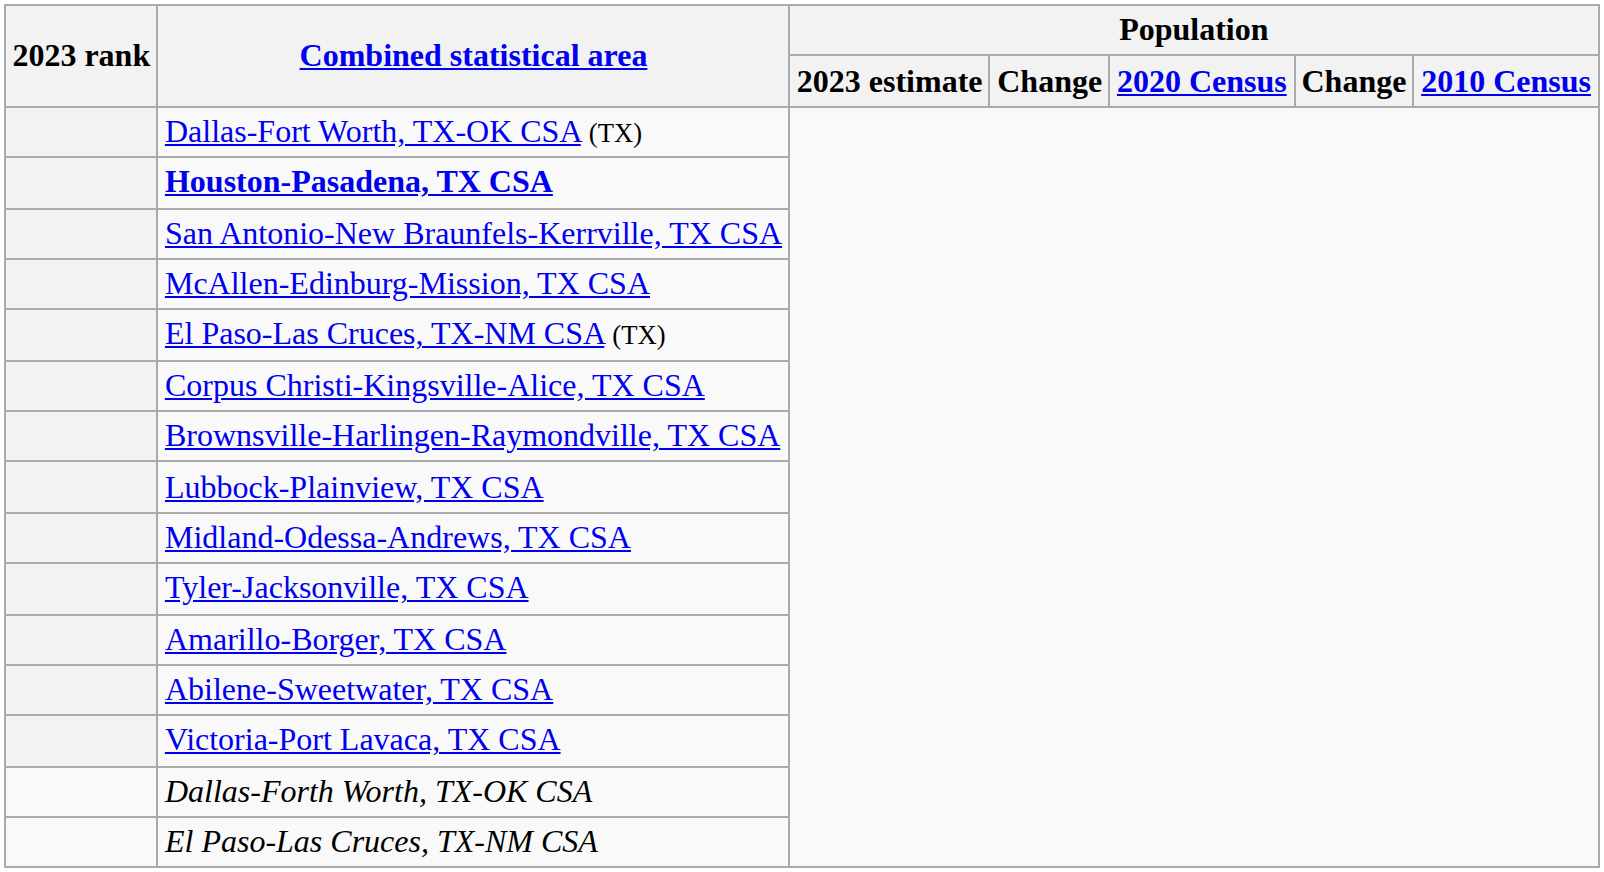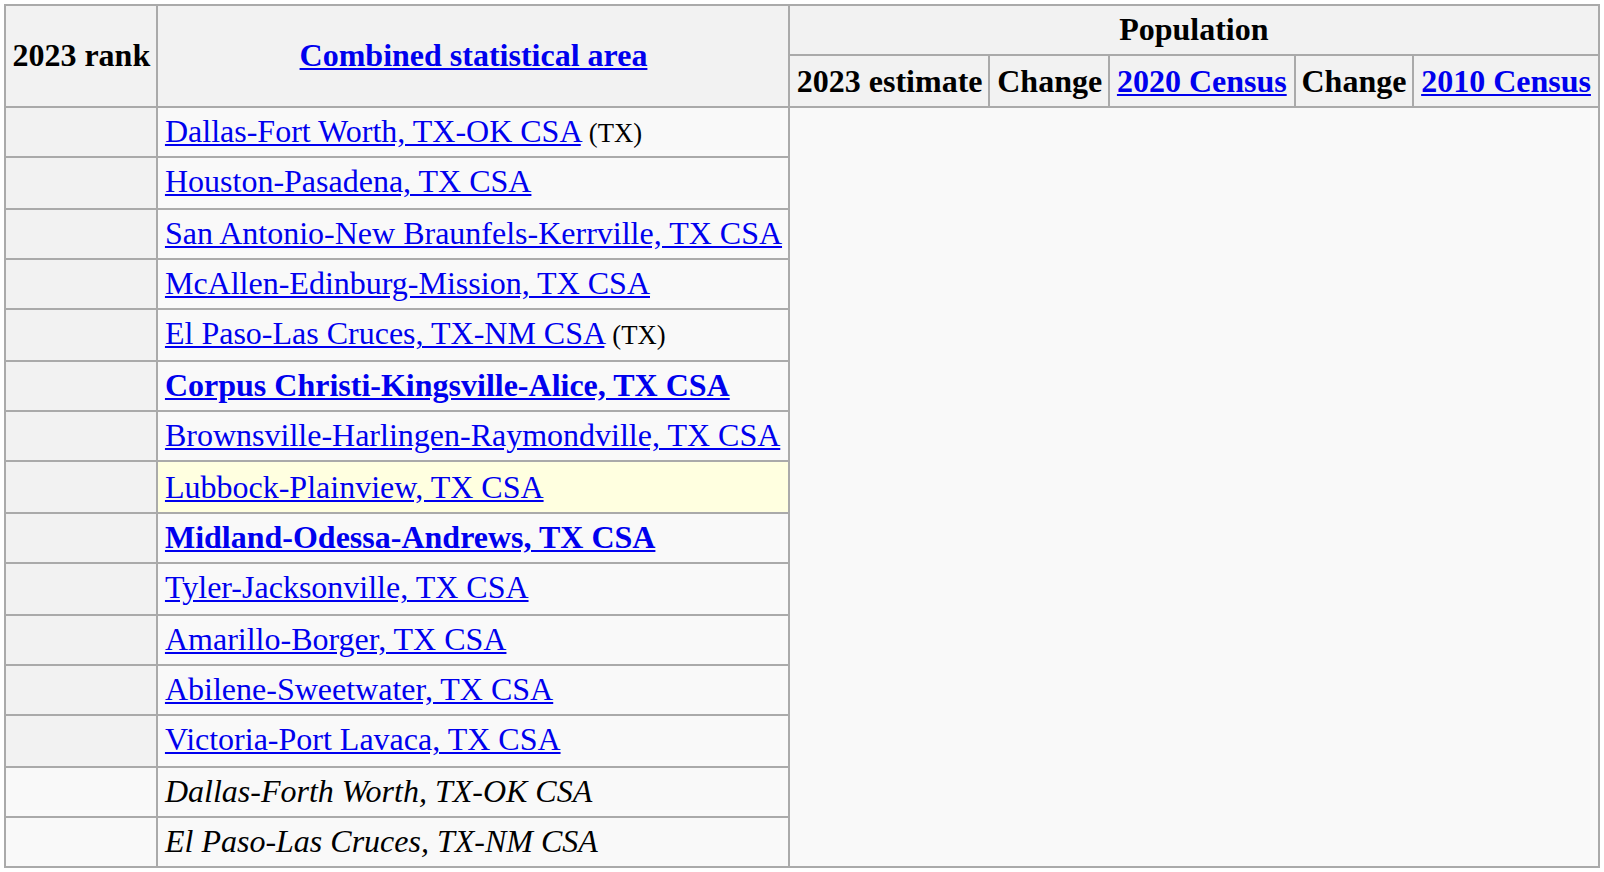(359, 182) bold -> (348, 182) normal
(435, 385) normal -> (447, 385) bold
(354, 486) no background -> (354, 486) lightyellow background
(398, 537) normal -> (410, 537) bold
